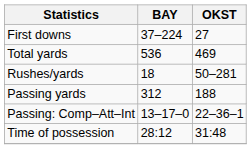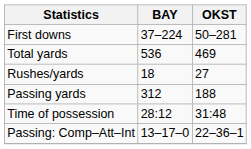(202, 34) 27 -> (216, 34) 50–281
(216, 74) 50–281 -> (202, 74) 27
rows swapped: (71, 113) <-> (61, 133)
